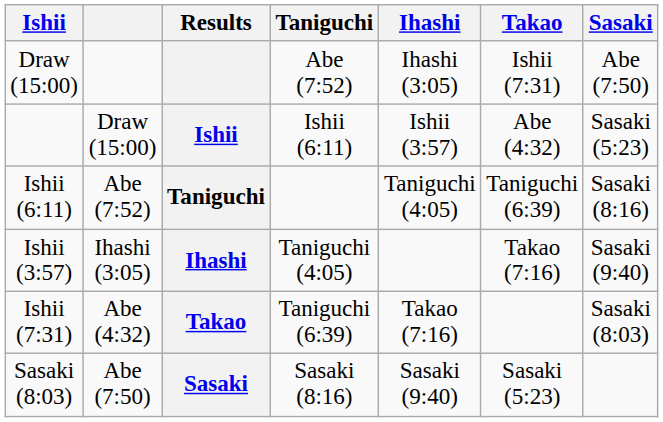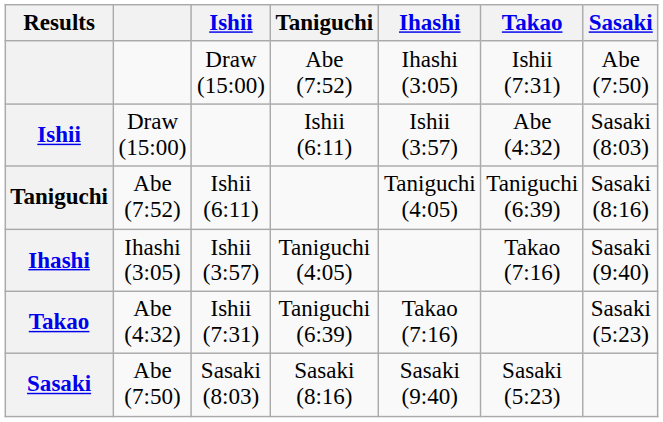columns swapped: (216, 22) <-> (44, 22)
(621, 134) Sasaki (5:23) -> (621, 134) Sasaki (8:03)
(621, 322) Sasaki (8:03) -> (621, 322) Sasaki (5:23)
